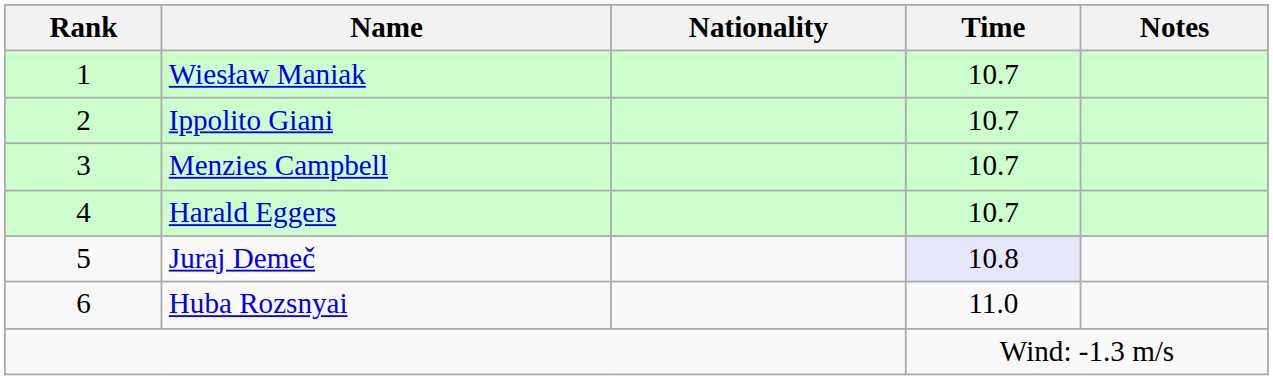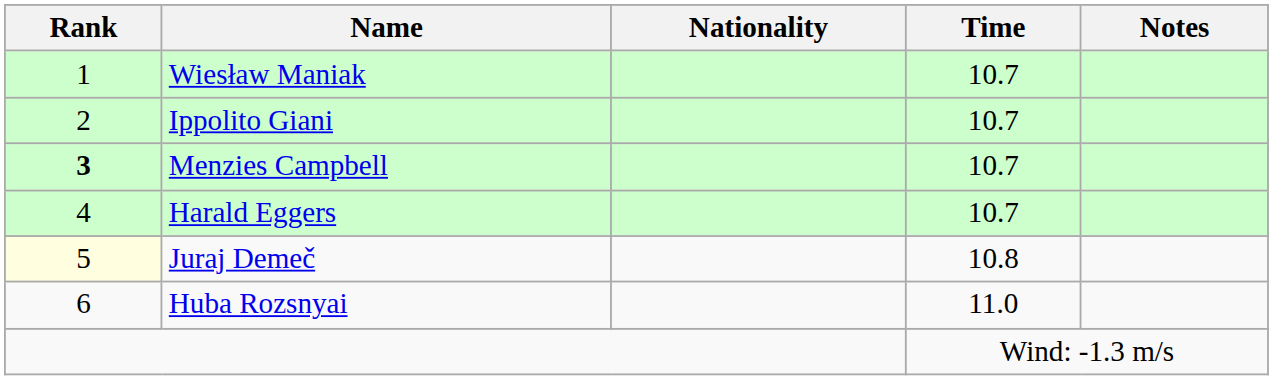(83, 166) normal -> (83, 166) bold
(83, 258) no background -> (83, 258) lightyellow background
(993, 258) lavender background -> (993, 258) no background
